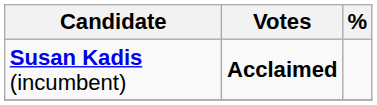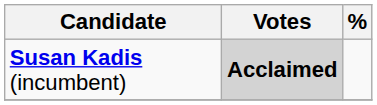(282, 69) no background -> (282, 69) lightgrey background
